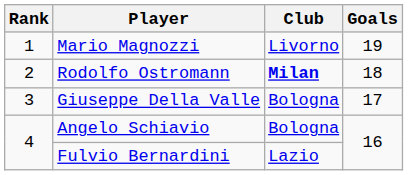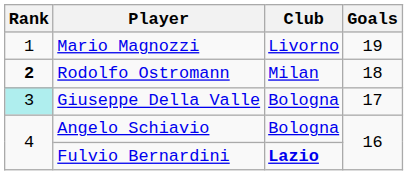(29, 74) normal -> (29, 74) bold
(294, 74) bold -> (294, 74) normal
(29, 101) no background -> (29, 101) paleturquoise background
(294, 156) normal -> (294, 156) bold
